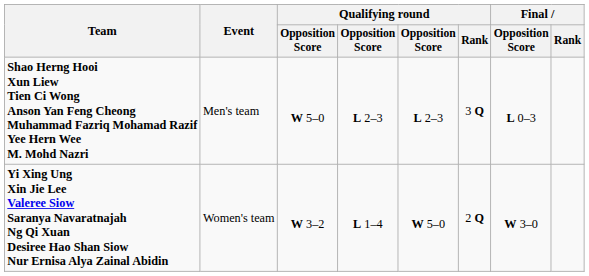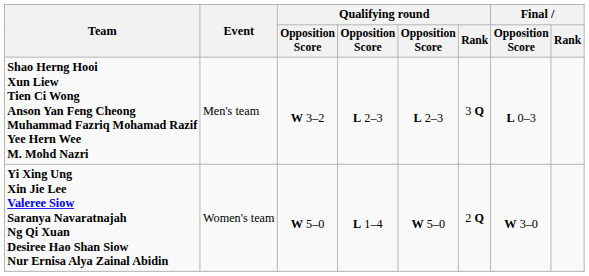(308, 118) W 5–0 -> (308, 118) W 3–2
(308, 225) W 3–2 -> (308, 225) W 5–0
